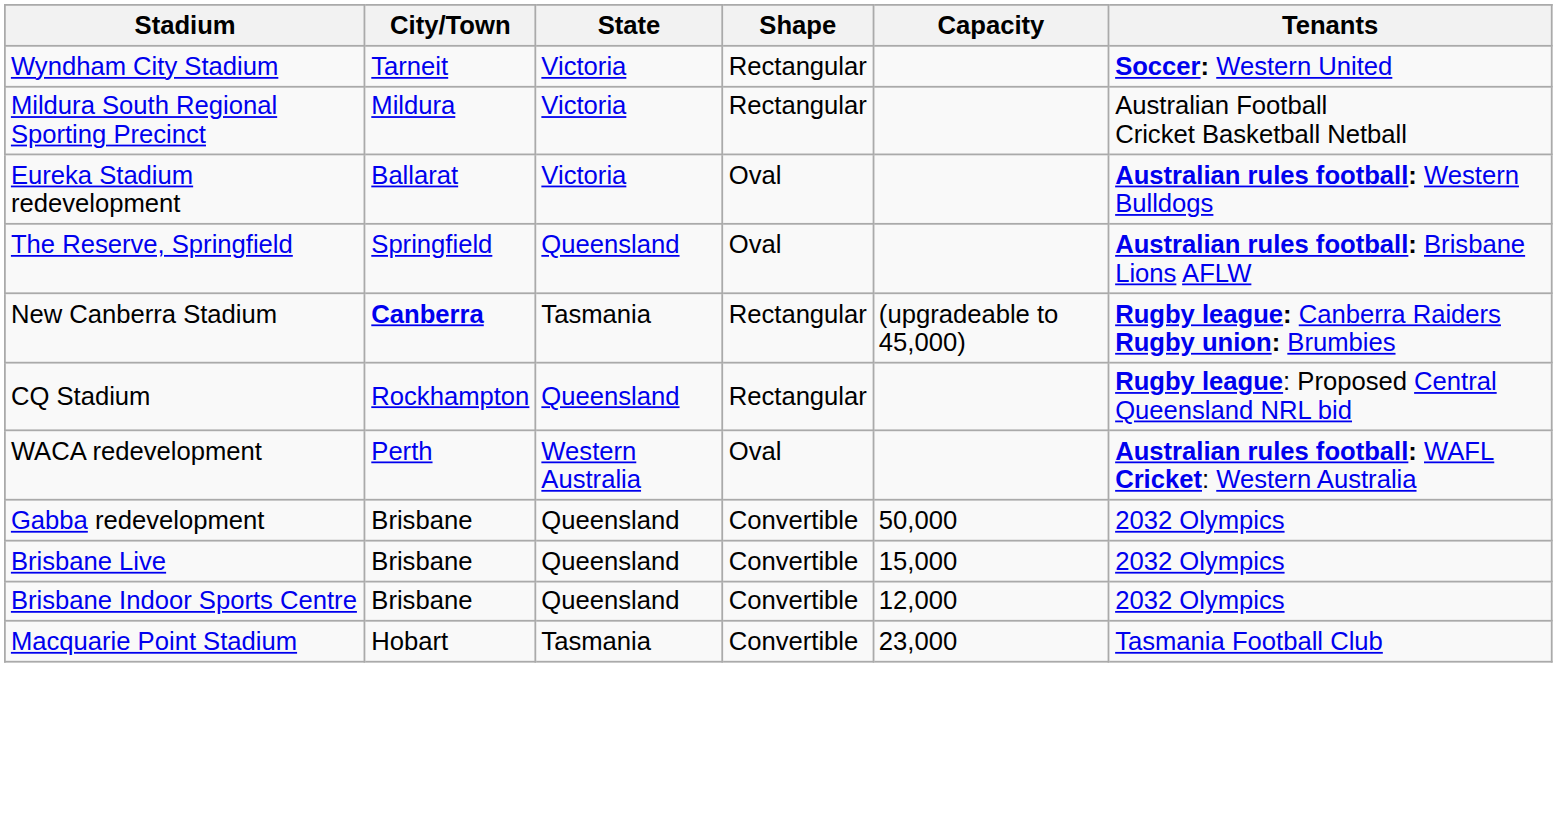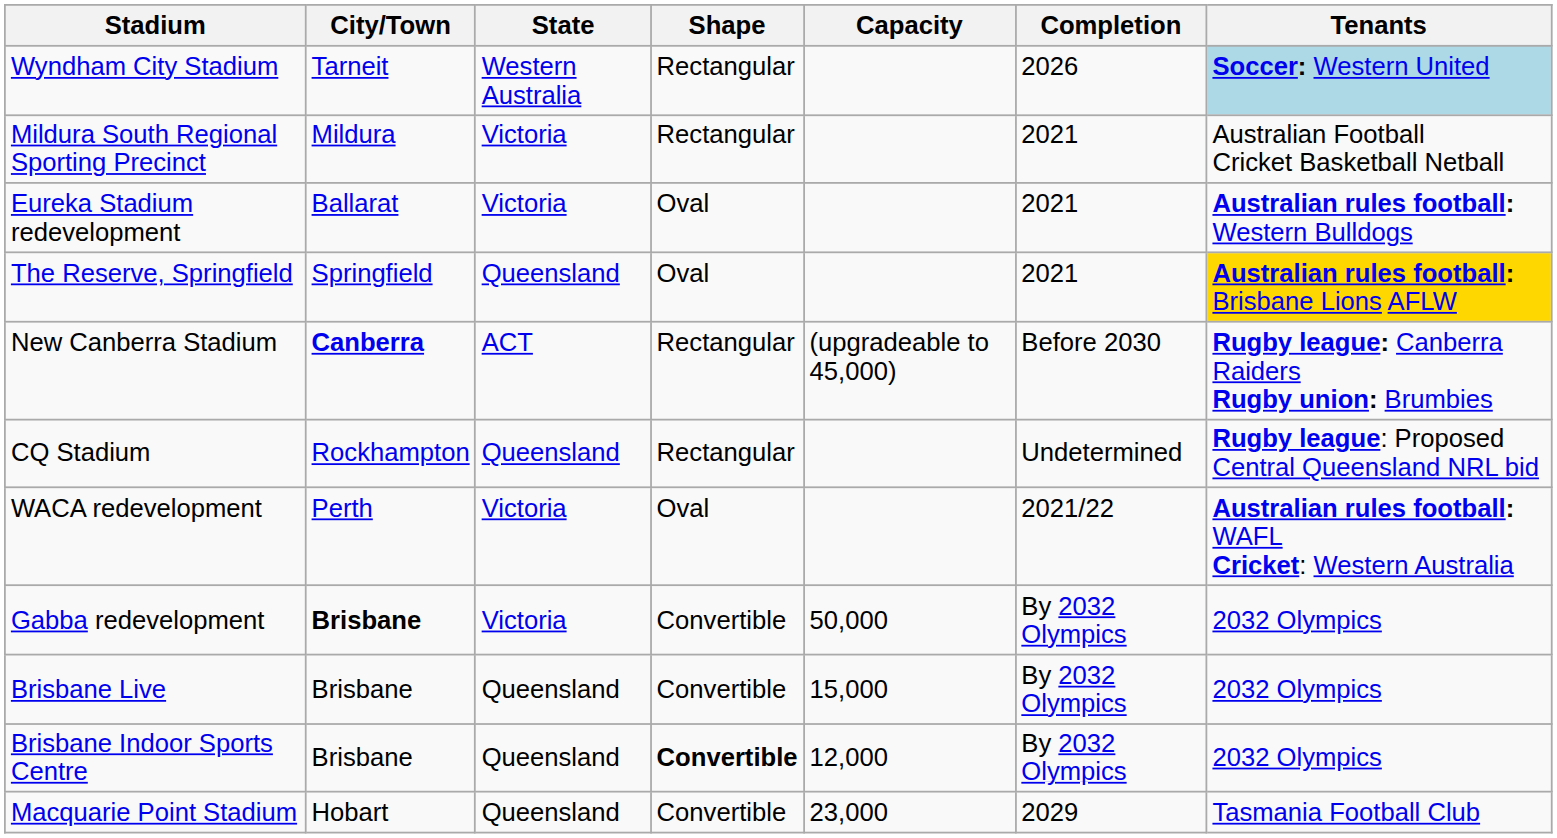+ column: (1111, 26)
(584, 66) Victoria -> (531, 80) Western Australia
(1254, 66) no background -> (1351, 66) lightblue background
(1320, 259) no background -> (1363, 287) gold background
(596, 313) Tasmania -> (507, 342) ACT
(591, 466) Western Australia -> (524, 508) Victoria
(422, 520) normal -> (366, 620) bold
(610, 520) Queensland -> (524, 620) Victoria
(793, 601) normal -> (727, 758) bold
(596, 642) Tasmania -> (551, 813) Queensland
